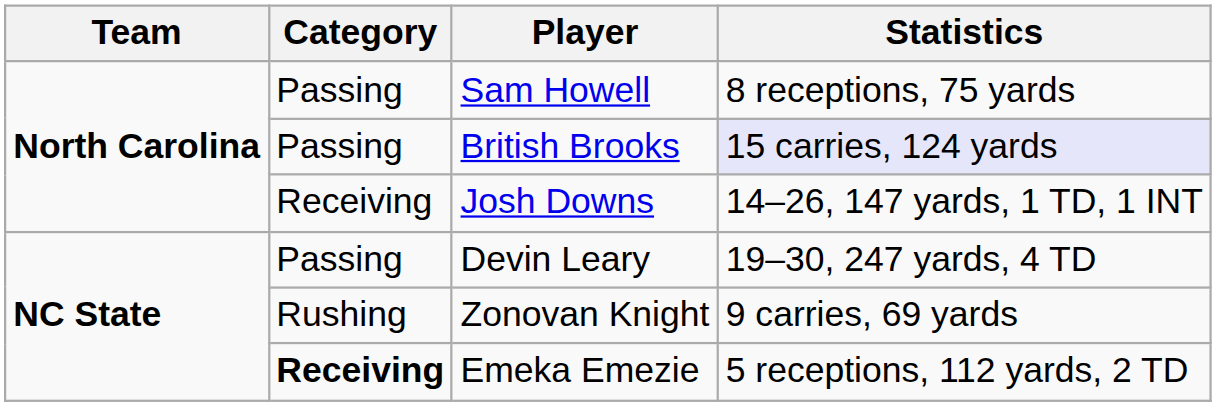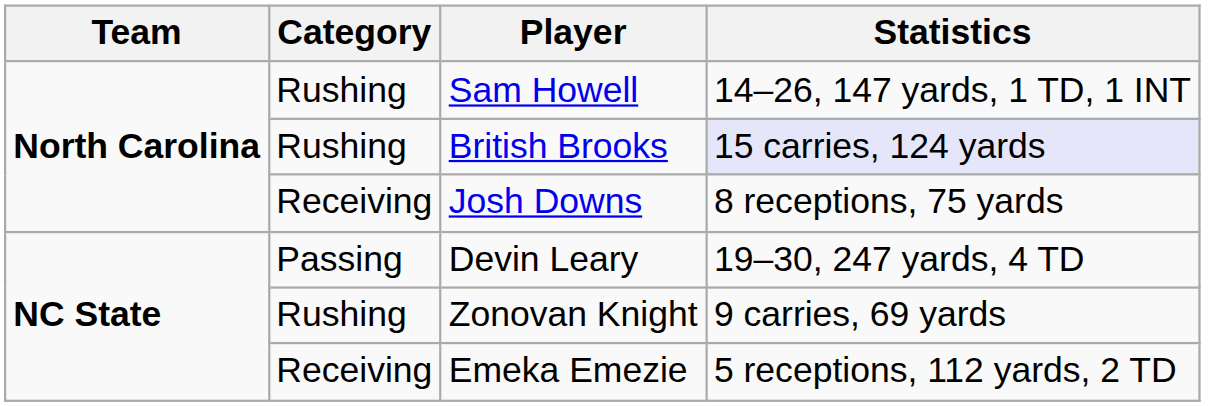(340, 89) Passing -> (342, 89) Rushing
(900, 89) 8 receptions, 75 yards -> (952, 89) 14–26, 147 yards, 1 TD, 1 INT
(340, 145) Passing -> (342, 145) Rushing
(964, 202) 14–26, 147 yards, 1 TD, 1 INT -> (889, 202) 8 receptions, 75 yards
(360, 371) bold -> (354, 371) normal
